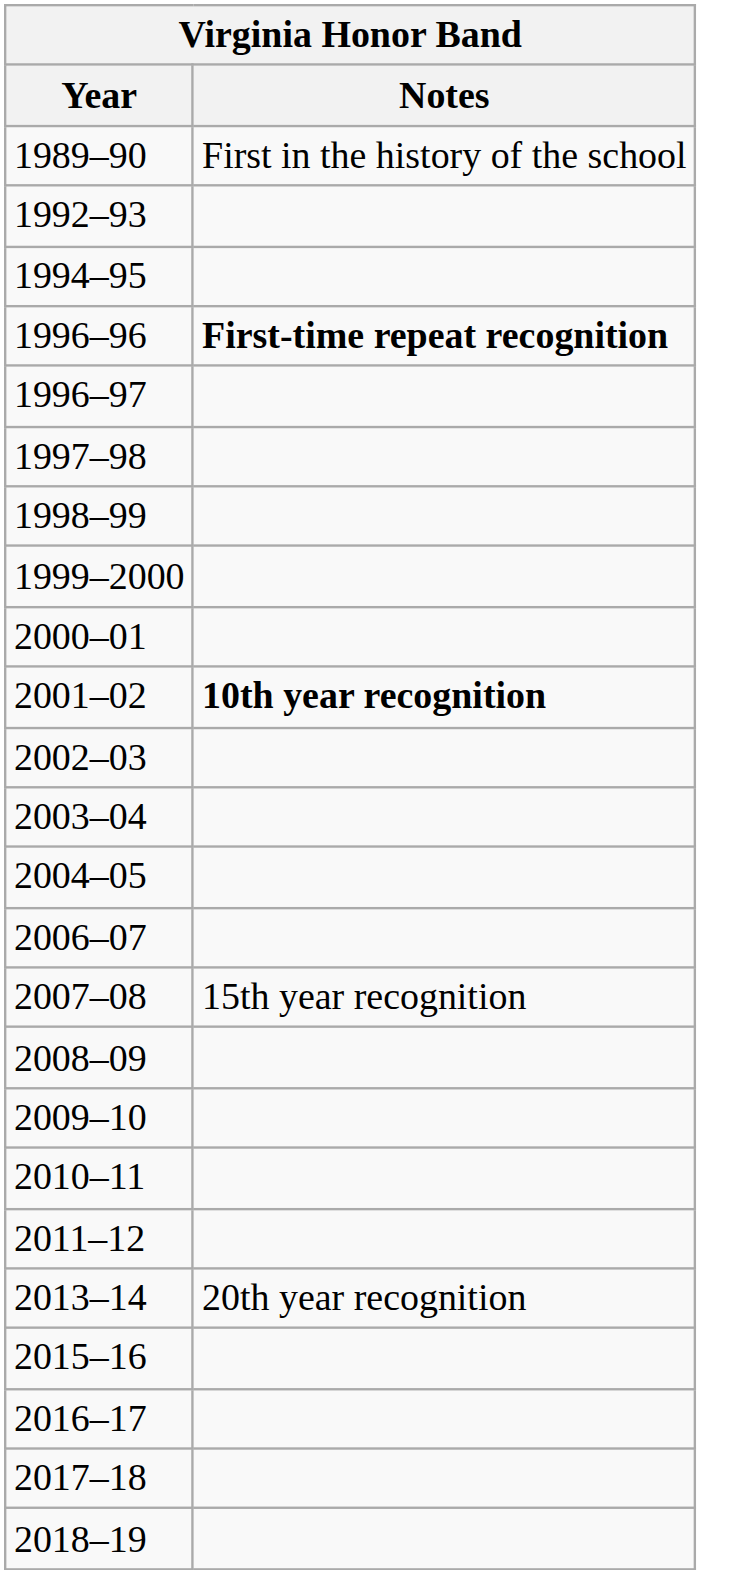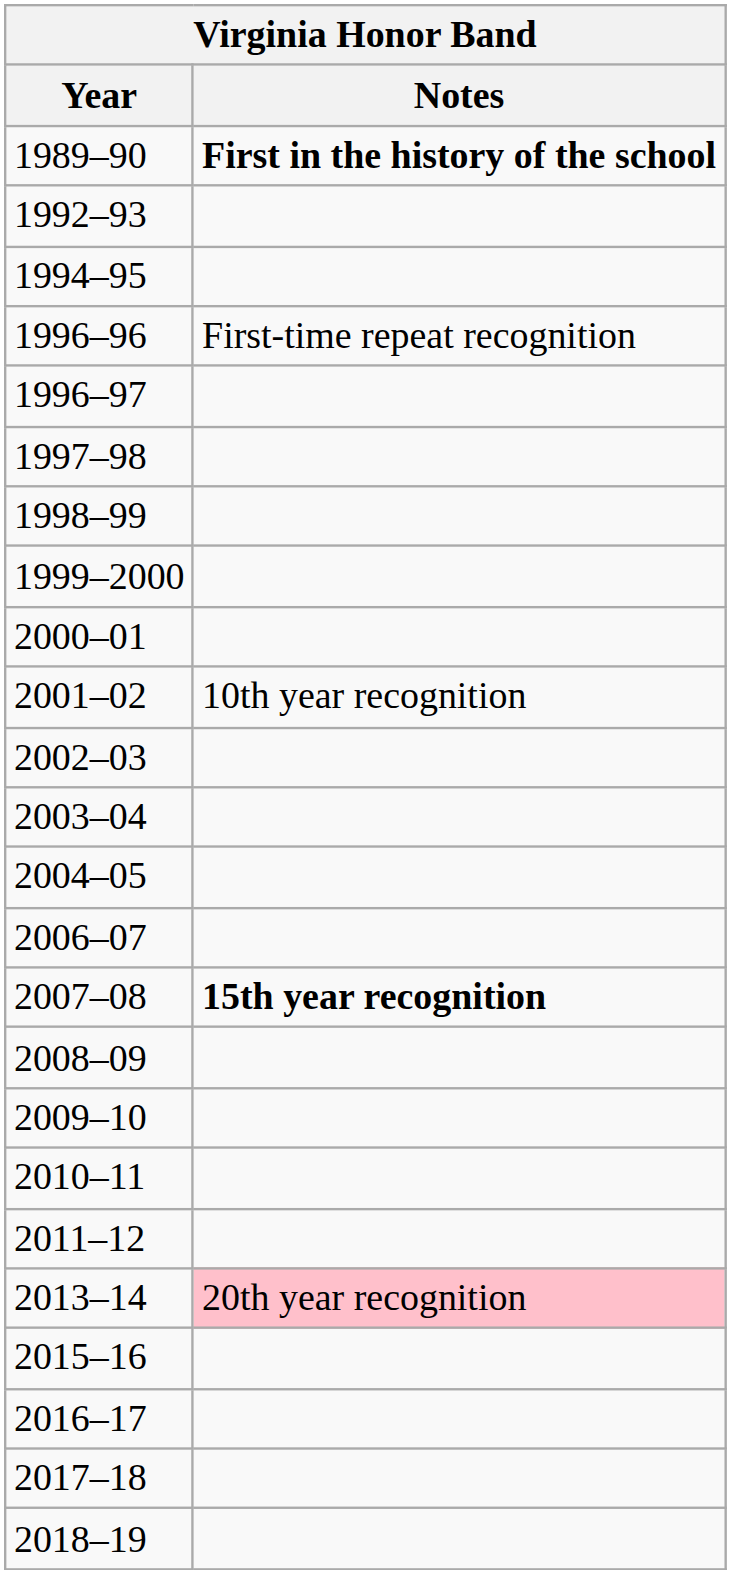(444, 154) normal -> (459, 154) bold
(435, 335) bold -> (419, 335) normal
(374, 696) bold -> (364, 696) normal
(364, 996) normal -> (374, 996) bold
(364, 1297) no background -> (364, 1297) pink background
